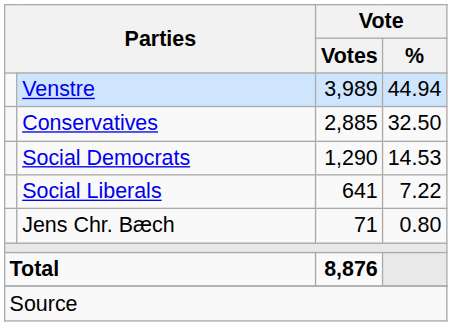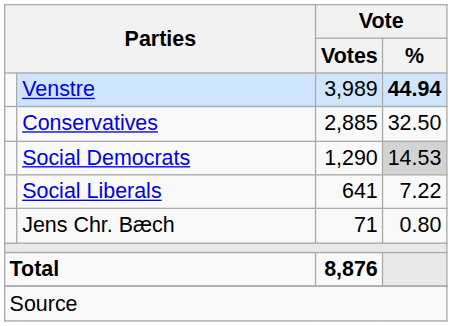(415, 89) normal -> (415, 89) bold
(415, 157) no background -> (415, 157) lightgrey background
